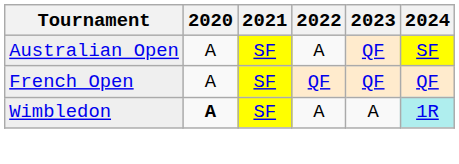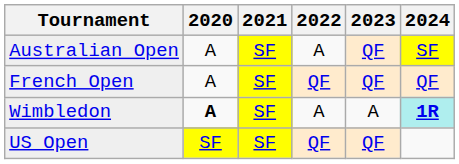(427, 112) normal -> (427, 112) bold
+ row: (49, 143)
